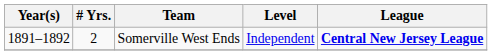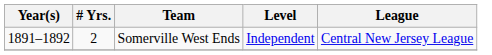(402, 38) bold -> (397, 38) normal
